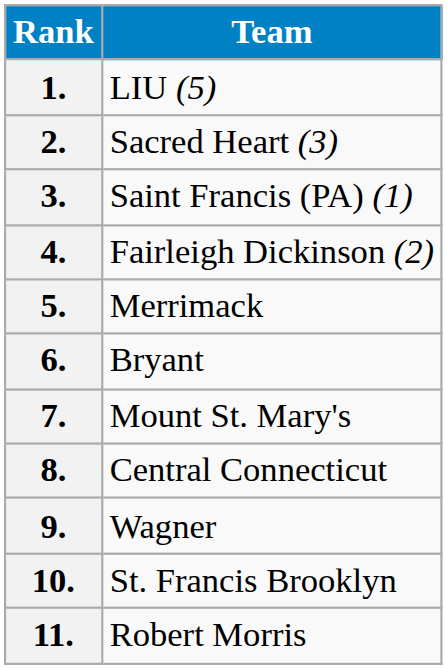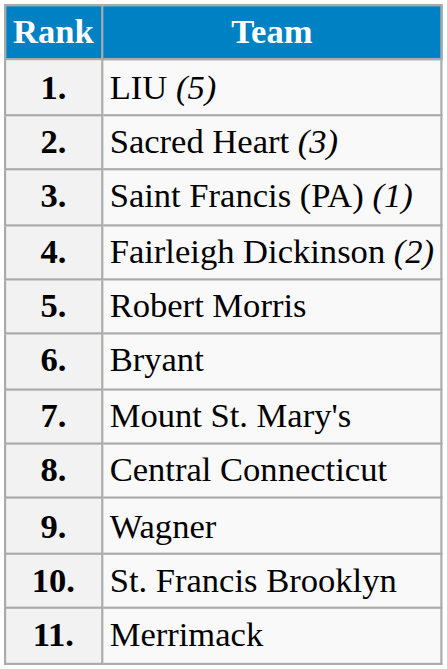(186, 305) Merrimack -> (208, 305) Robert Morris
(208, 634) Robert Morris -> (186, 634) Merrimack
